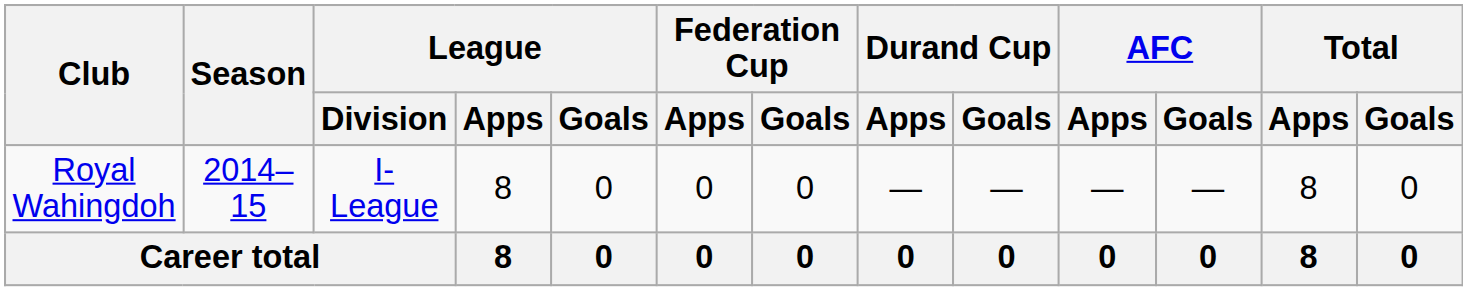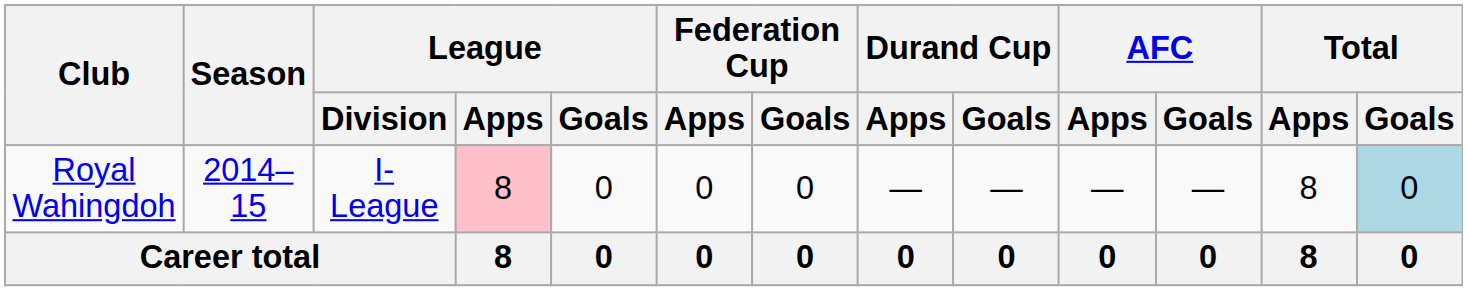(503, 188) no background -> (503, 188) pink background
(1409, 188) no background -> (1409, 188) lightblue background
